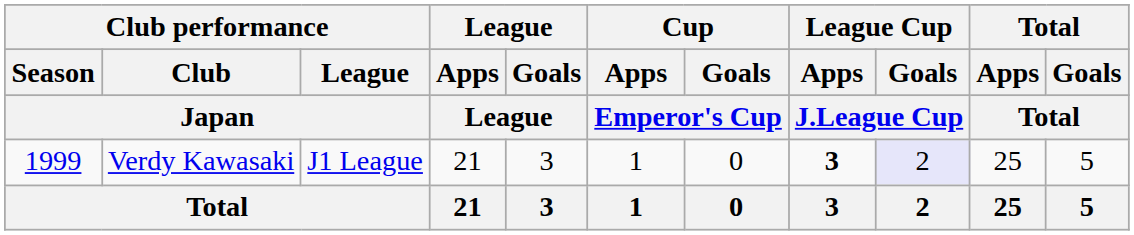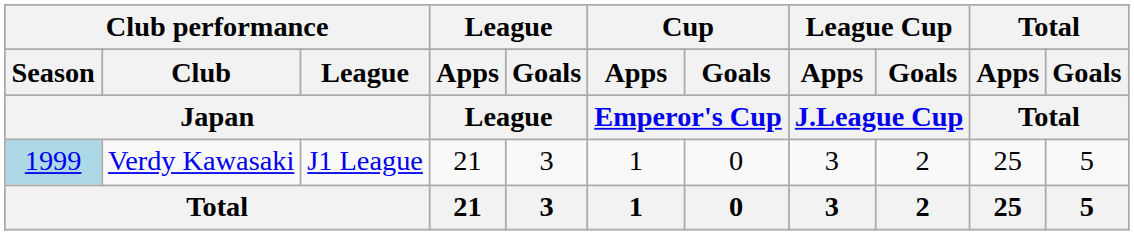(53, 161) no background -> (53, 161) lightblue background
(832, 161) bold -> (832, 161) normal
(923, 161) lavender background -> (923, 161) no background
